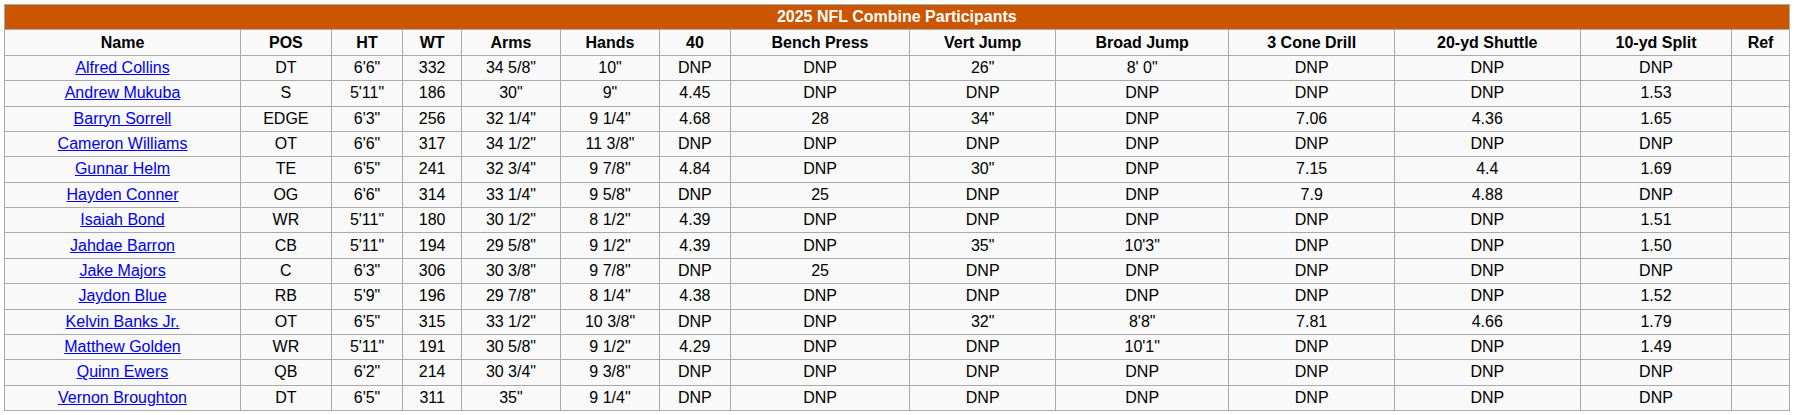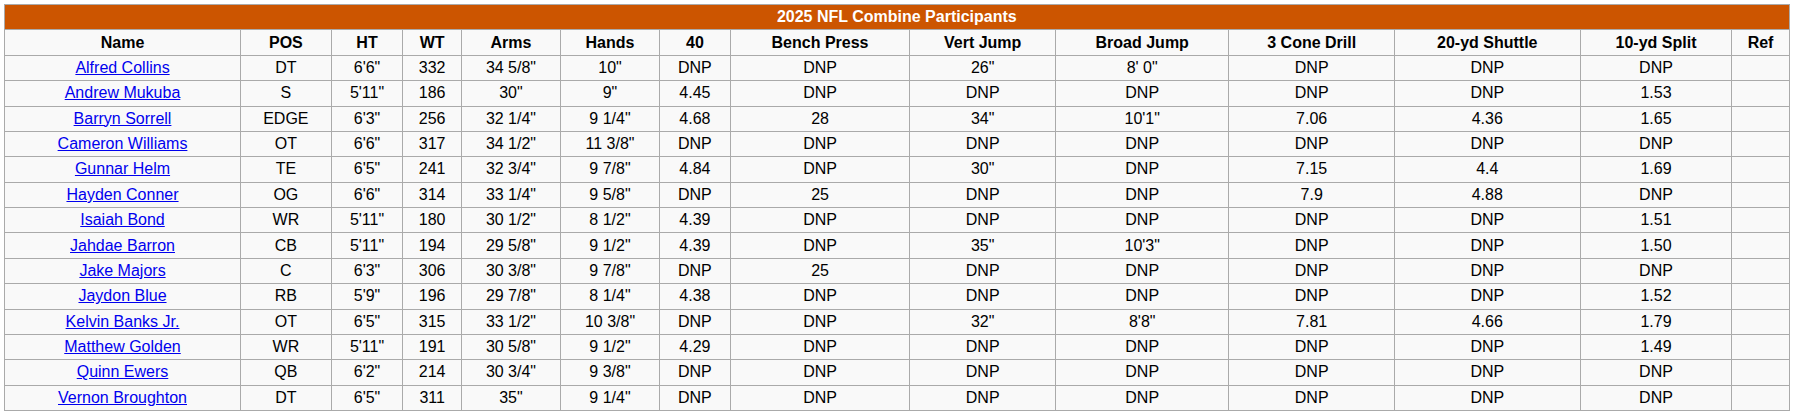(1142, 118) DNP -> (1142, 118) 10'1"
(1142, 347) 10'1" -> (1142, 347) DNP
